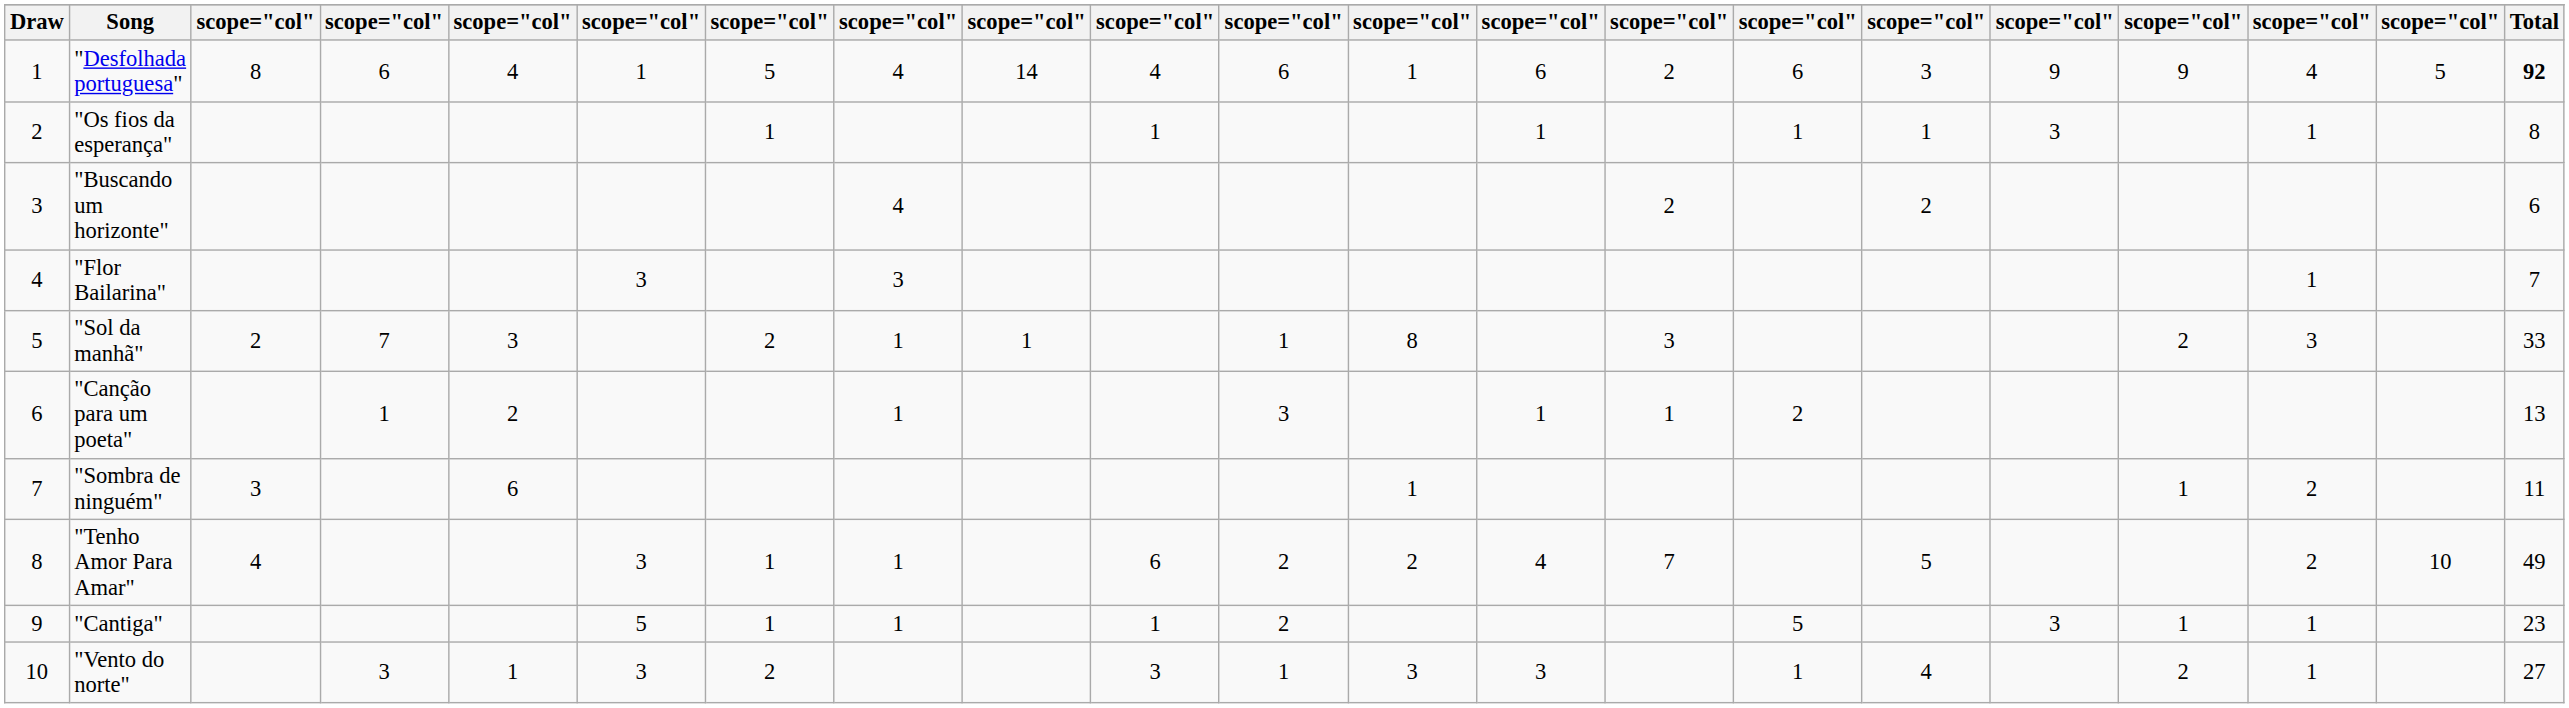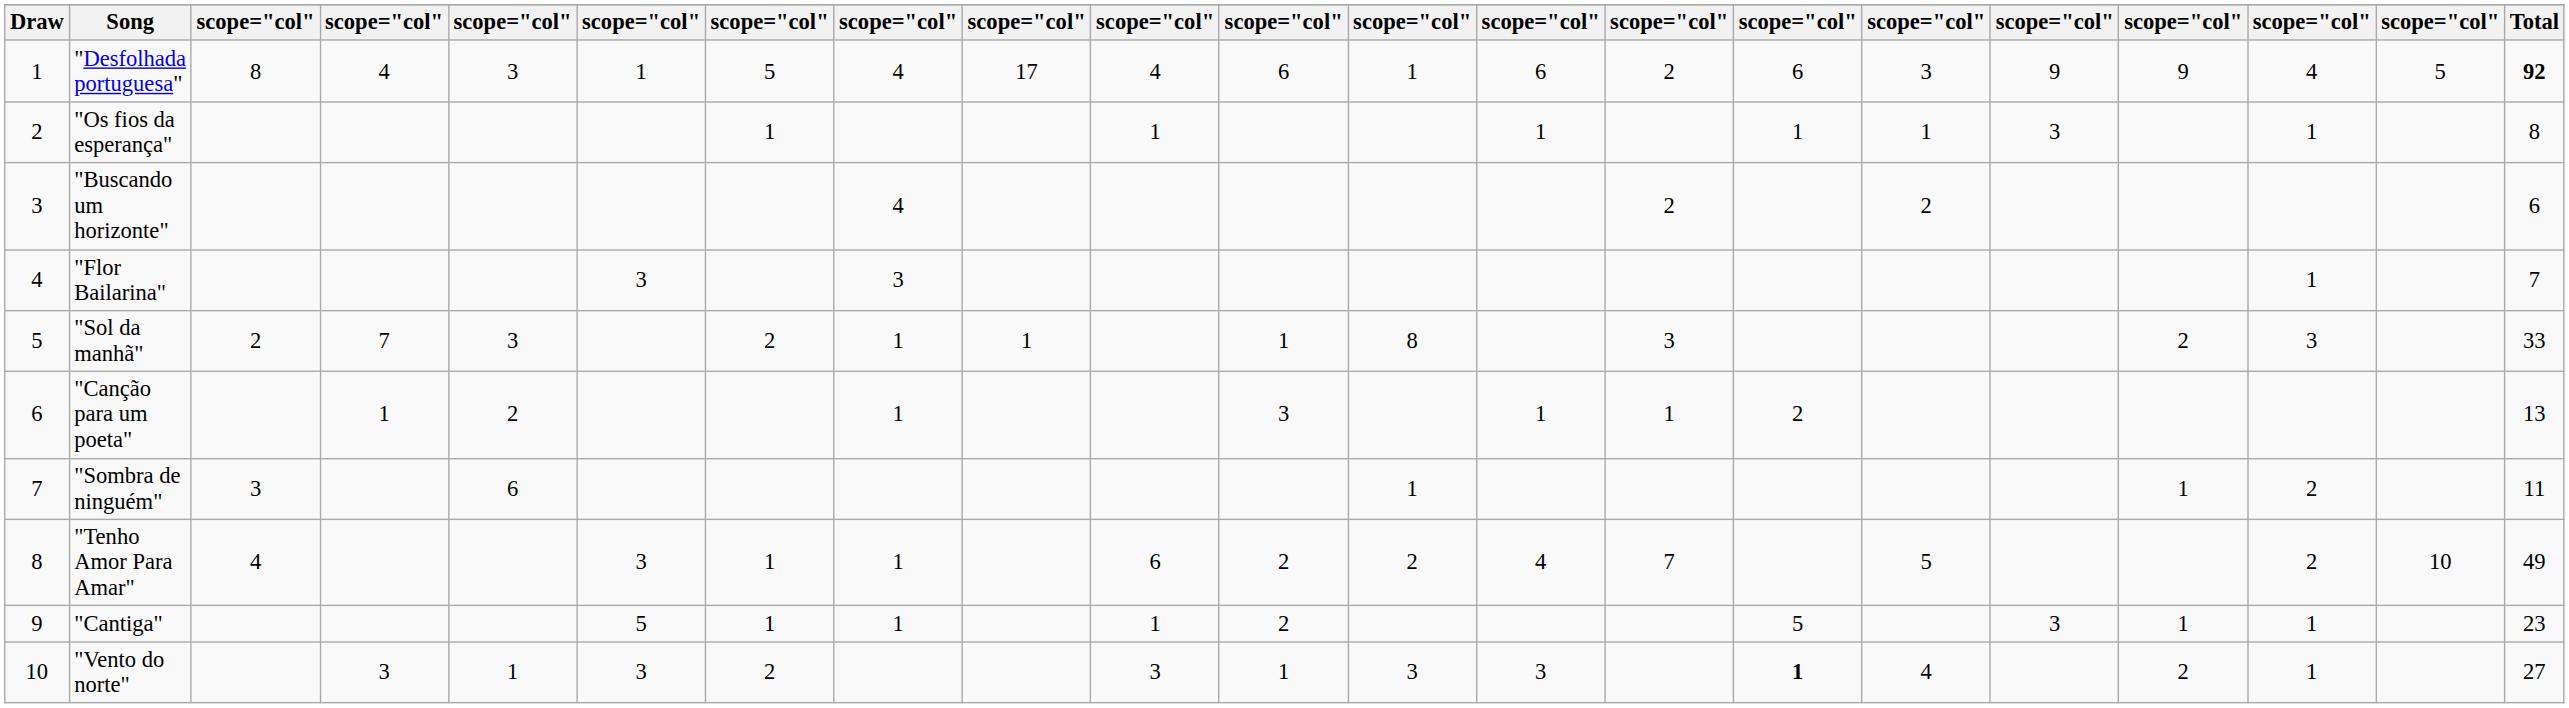(384, 70) 6 -> (384, 70) 4
(513, 70) 4 -> (513, 70) 3
(1027, 70) 14 -> (1027, 70) 17
(1798, 672) normal -> (1798, 672) bold
